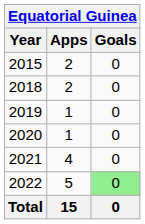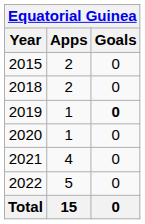(116, 111) normal -> (116, 111) bold
(116, 183) lightgreen background -> (116, 183) no background
